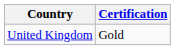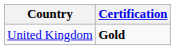(111, 34) normal -> (112, 34) bold
